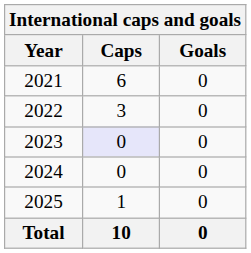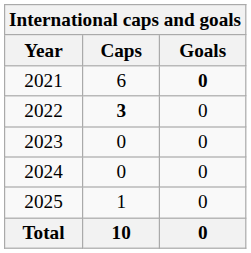(203, 80) normal -> (203, 80) bold
(121, 111) normal -> (121, 111) bold
(121, 141) lavender background -> (121, 141) no background
